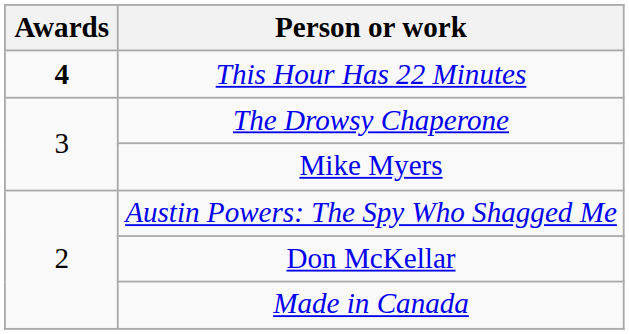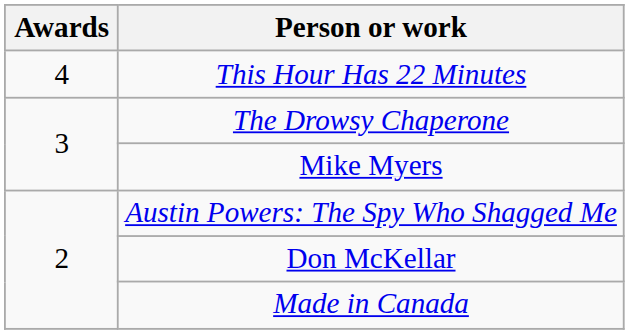(62, 73) bold -> (62, 73) normal
